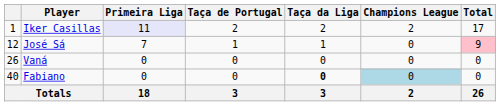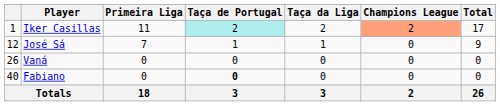(144, 29) lavender background -> (144, 29) no background
(235, 29) no background -> (235, 29) paleturquoise background
(411, 29) no background -> (411, 29) lightsalmon background
(478, 45) pink background -> (478, 45) no background
(235, 77) normal -> (235, 77) bold
(323, 77) bold -> (323, 77) normal
(411, 77) lightblue background -> (411, 77) no background
